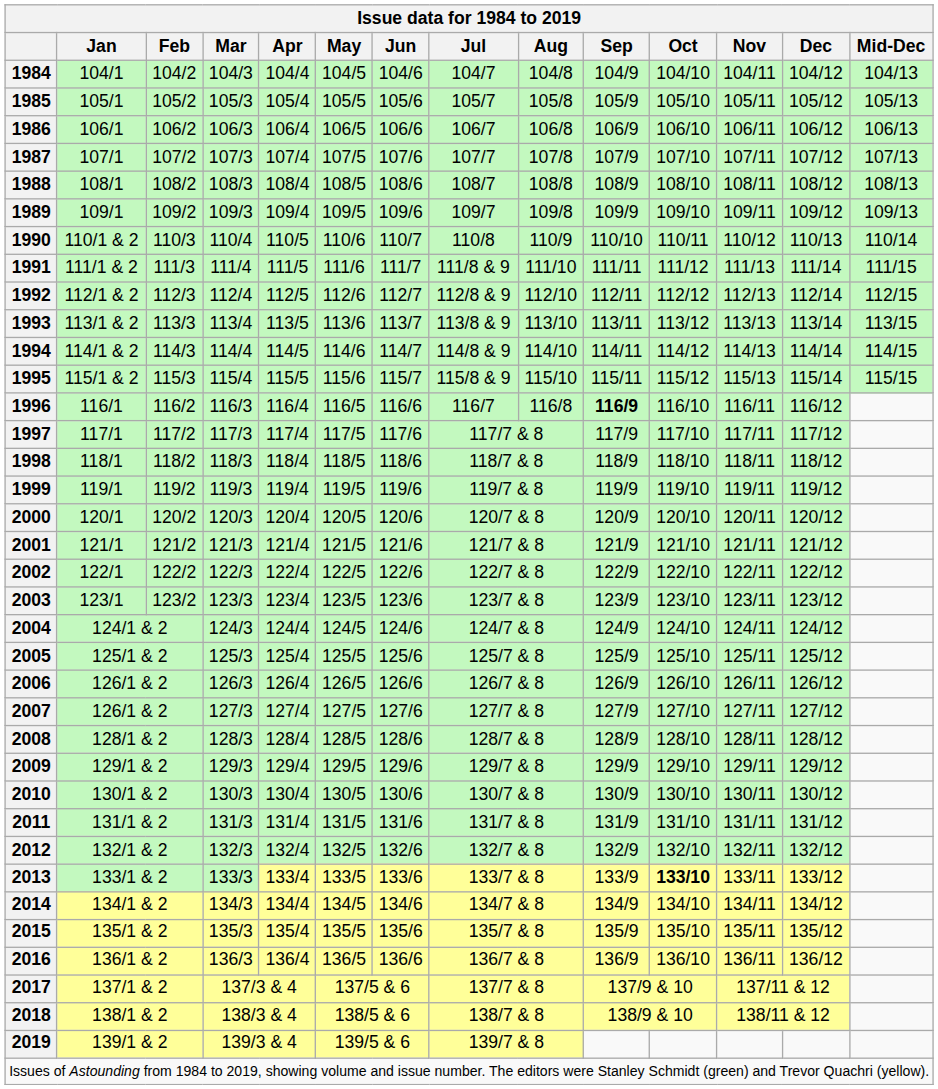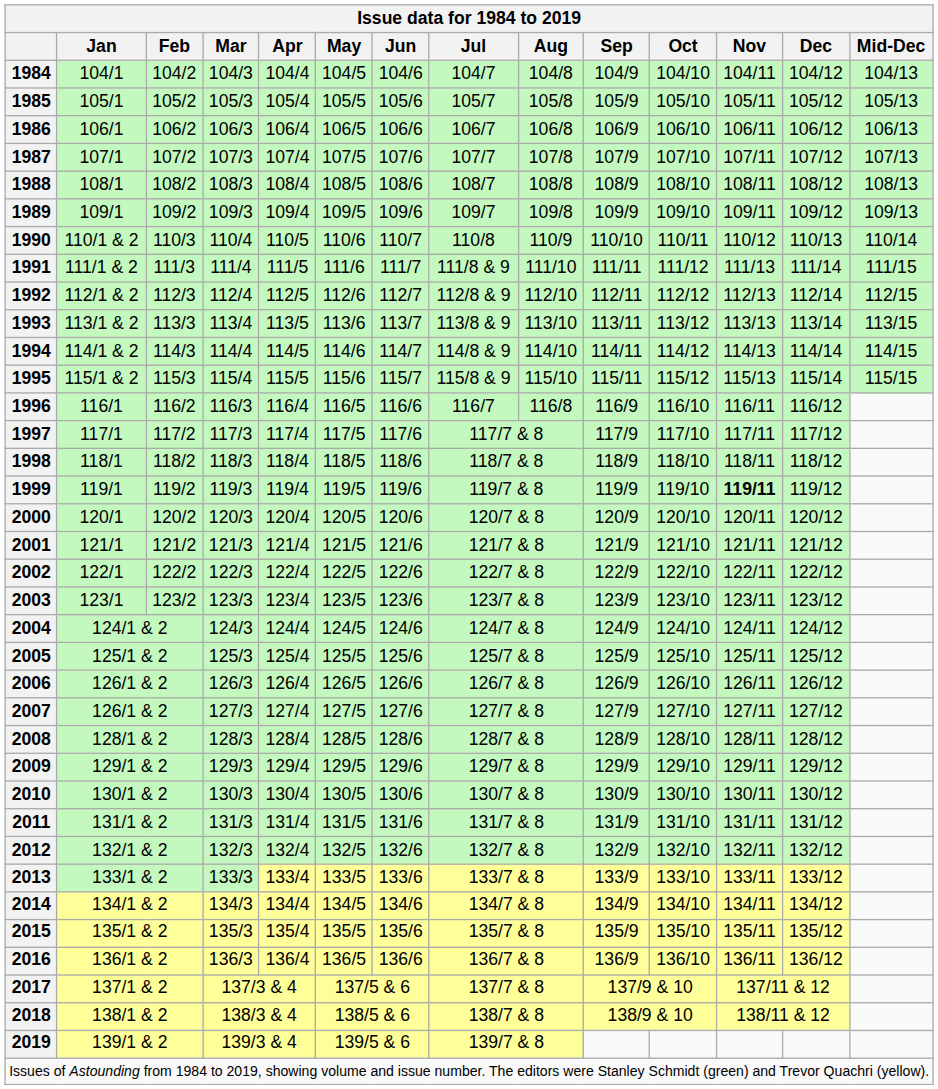(617, 406) bold -> (617, 406) normal
(749, 489) normal -> (749, 489) bold
(683, 877) bold -> (683, 877) normal
